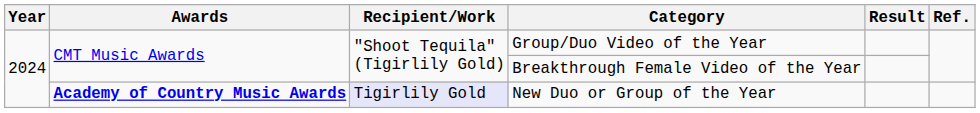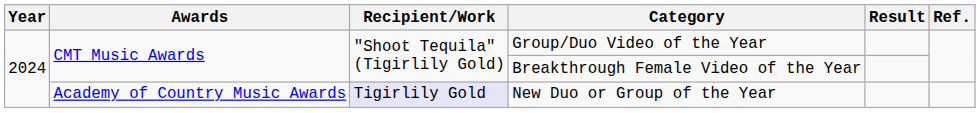(200, 94) bold -> (200, 94) normal
